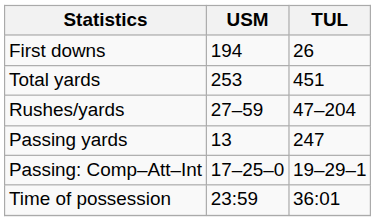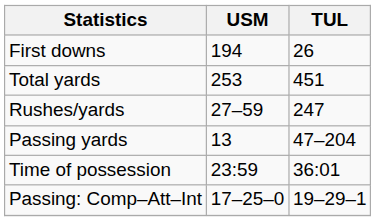(324, 110) 47–204 -> (309, 110) 247
(309, 140) 247 -> (324, 140) 47–204
rows swapped: (105, 170) <-> (90, 200)
